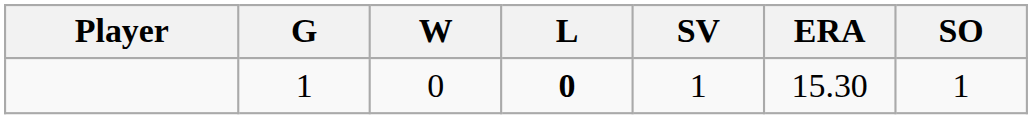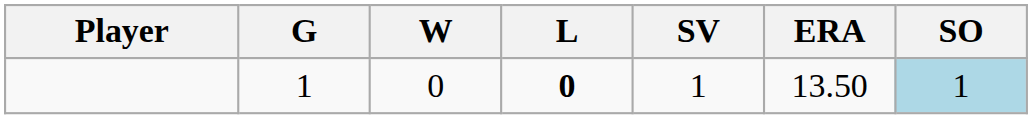(830, 85) 15.30 -> (830, 85) 13.50
(961, 85) no background -> (961, 85) lightblue background
